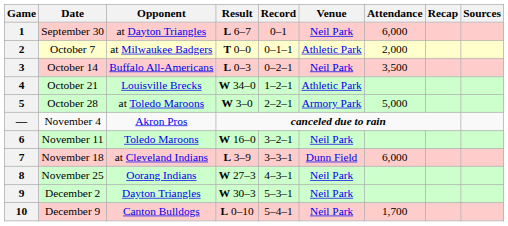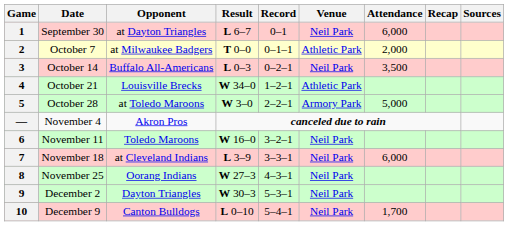(332, 157) Dunn Field -> (332, 157) Neil Park
